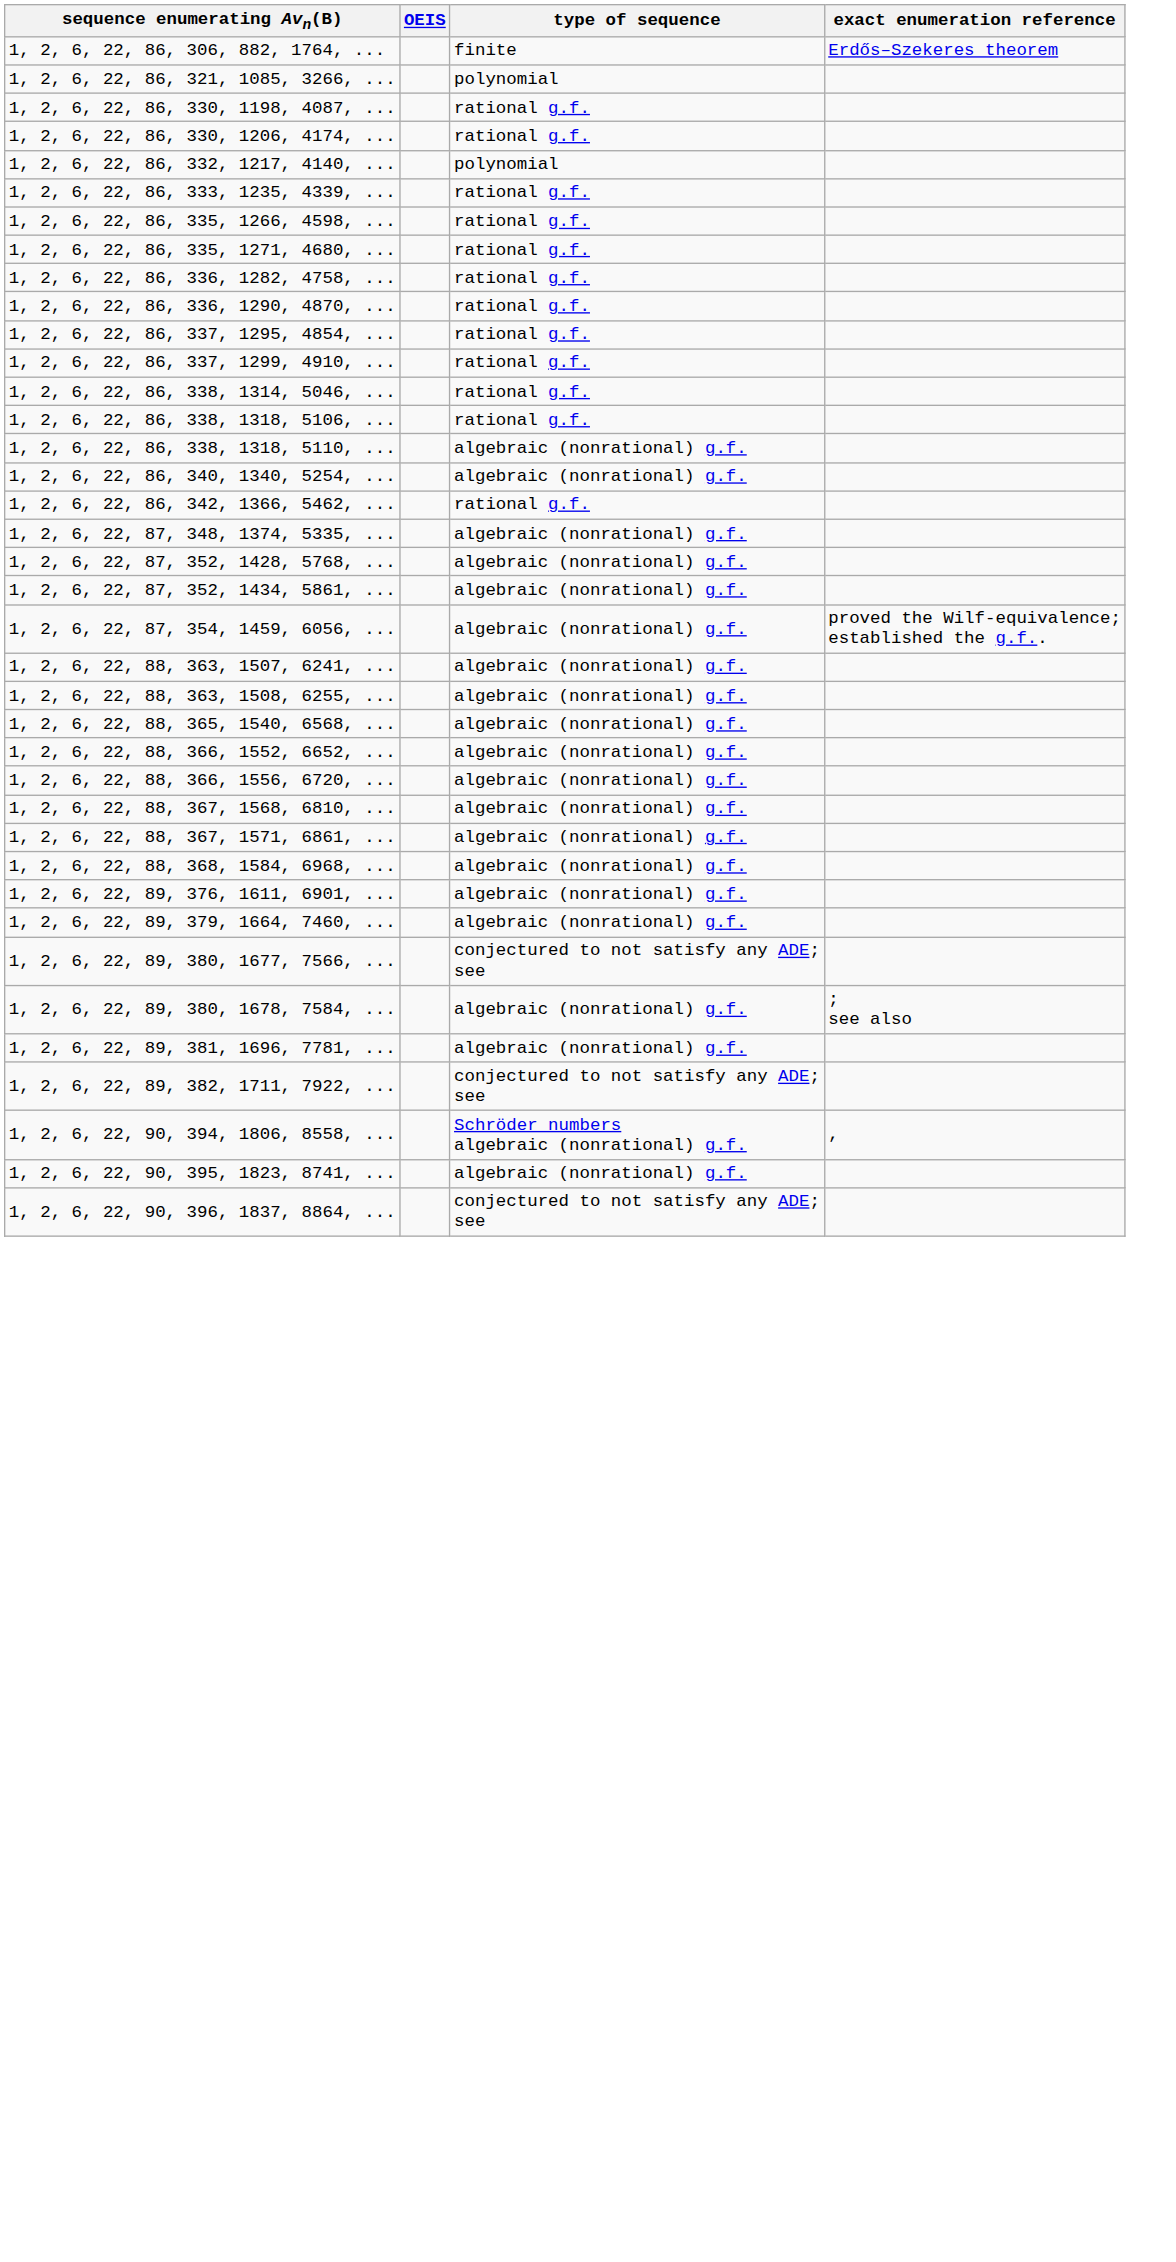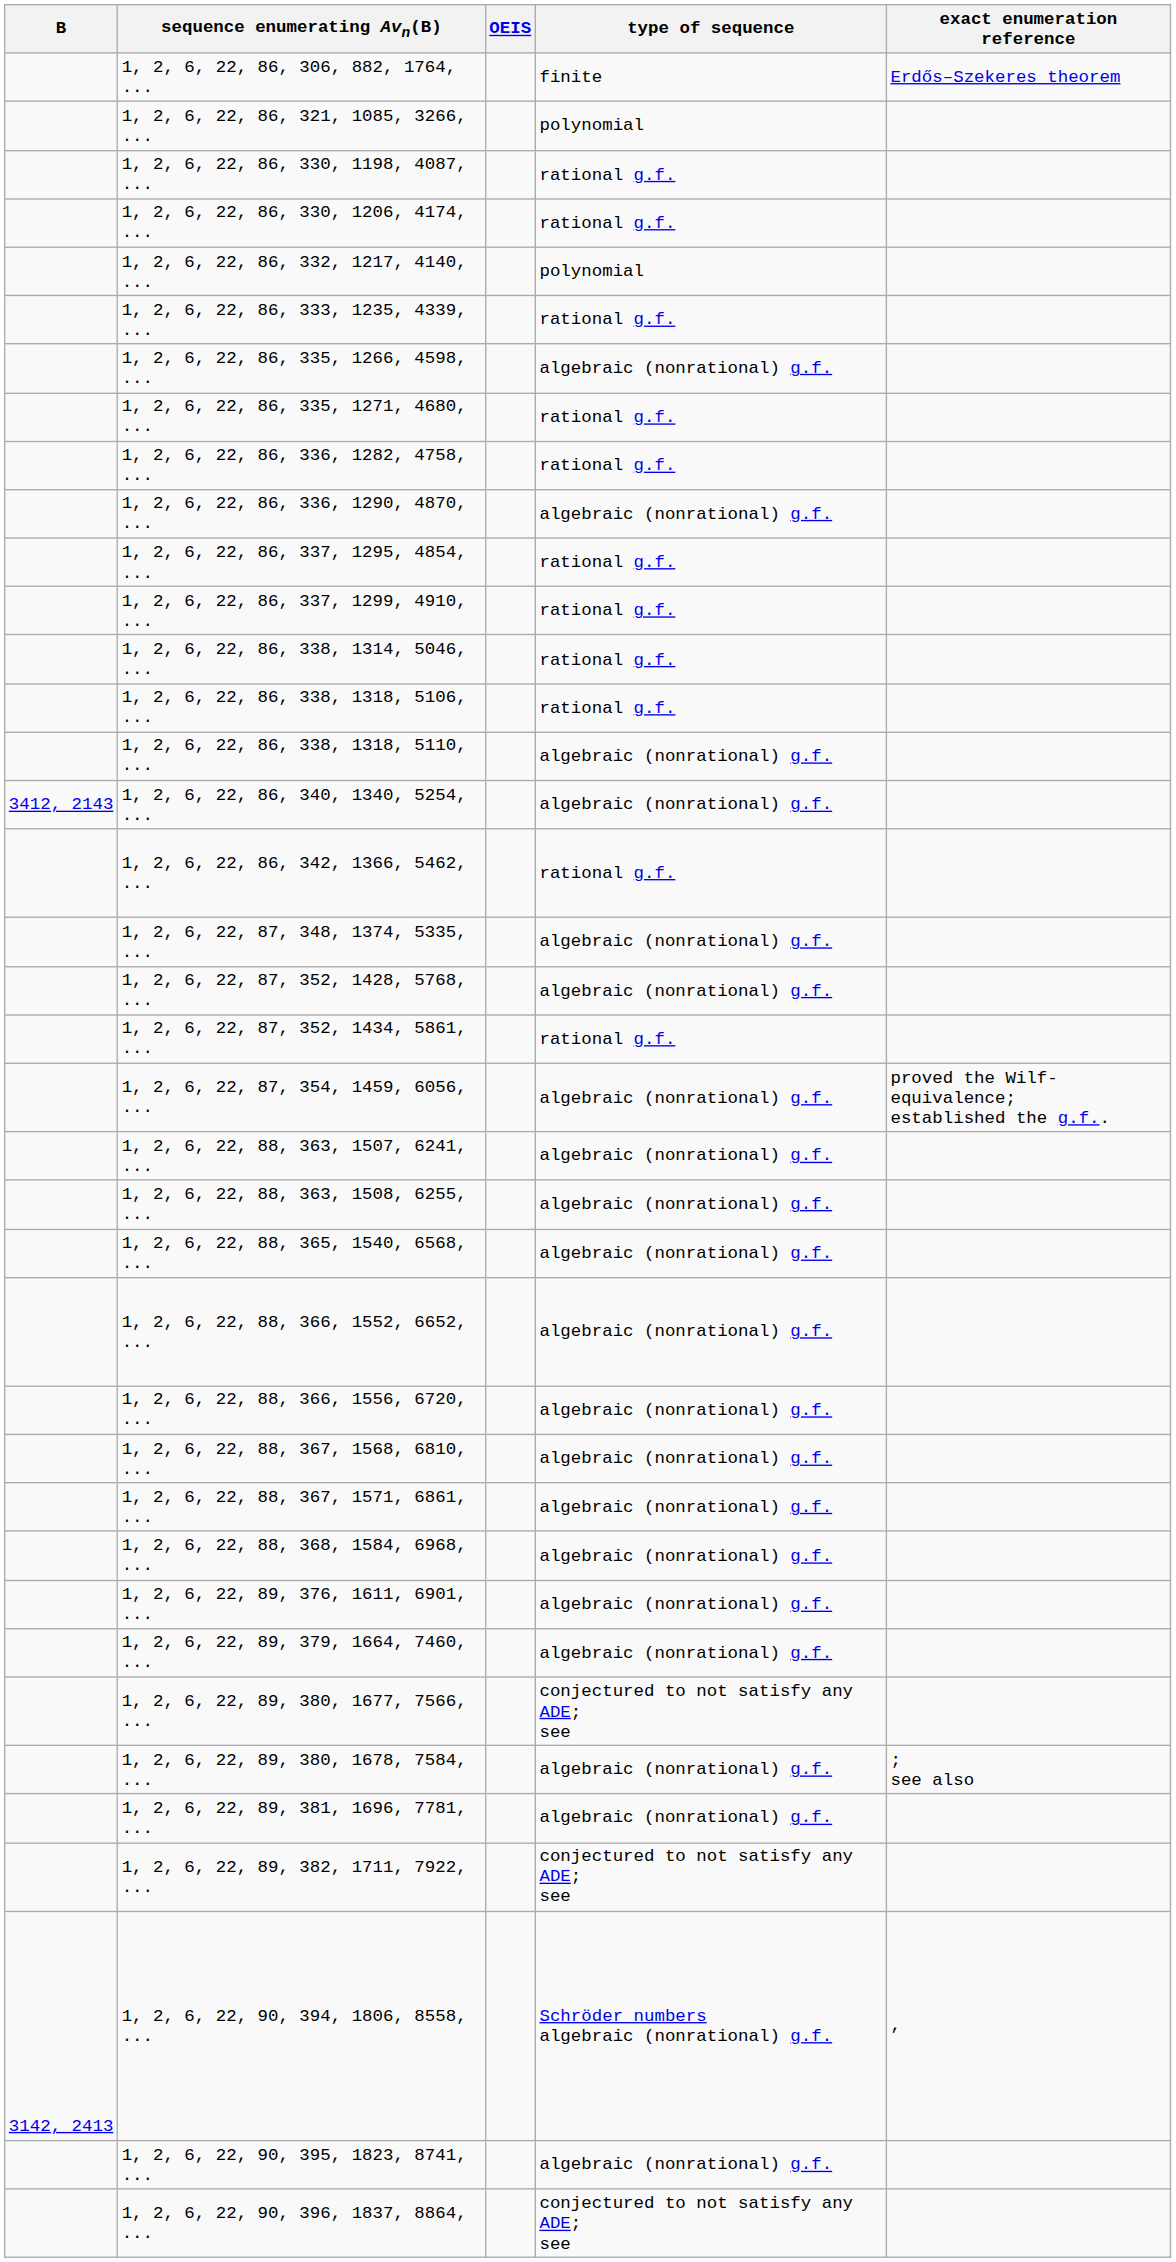+ column: (61, 29)
(522, 221) rational g.f. -> (686, 368) algebraic (nonrational) g.f.
(522, 306) rational g.f. -> (686, 514) algebraic (nonrational) g.f.
(600, 590) algebraic (nonrational) g.f. -> (607, 1039) rational g.f.
